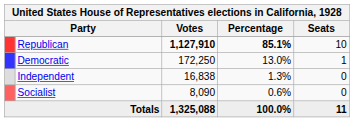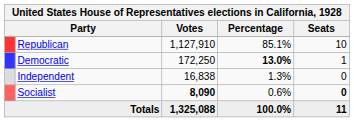(192, 45) bold -> (192, 45) normal
(277, 45) bold -> (277, 45) normal
(277, 61) normal -> (277, 61) bold
(202, 93) normal -> (202, 93) bold
(344, 93) normal -> (344, 93) bold
